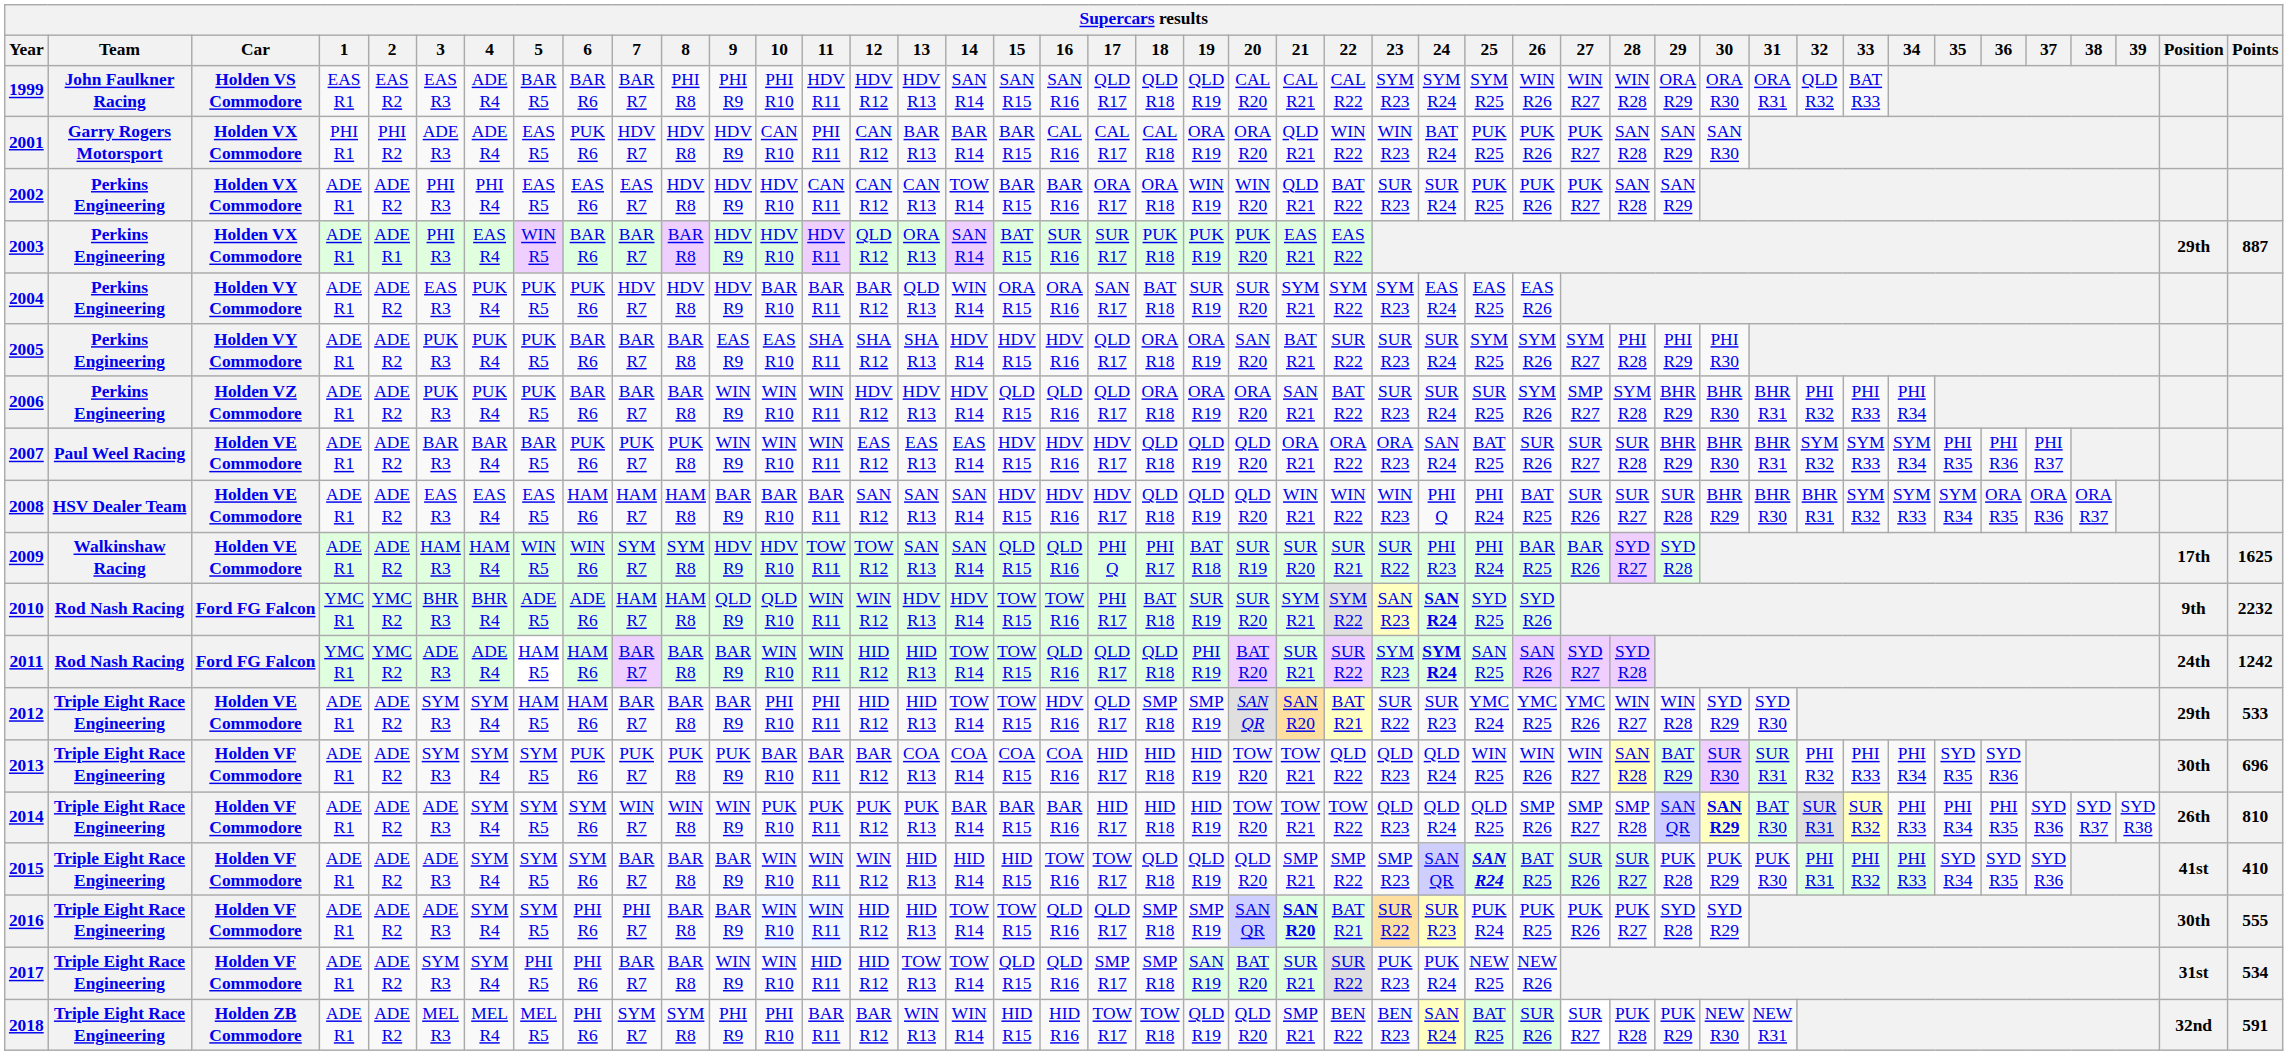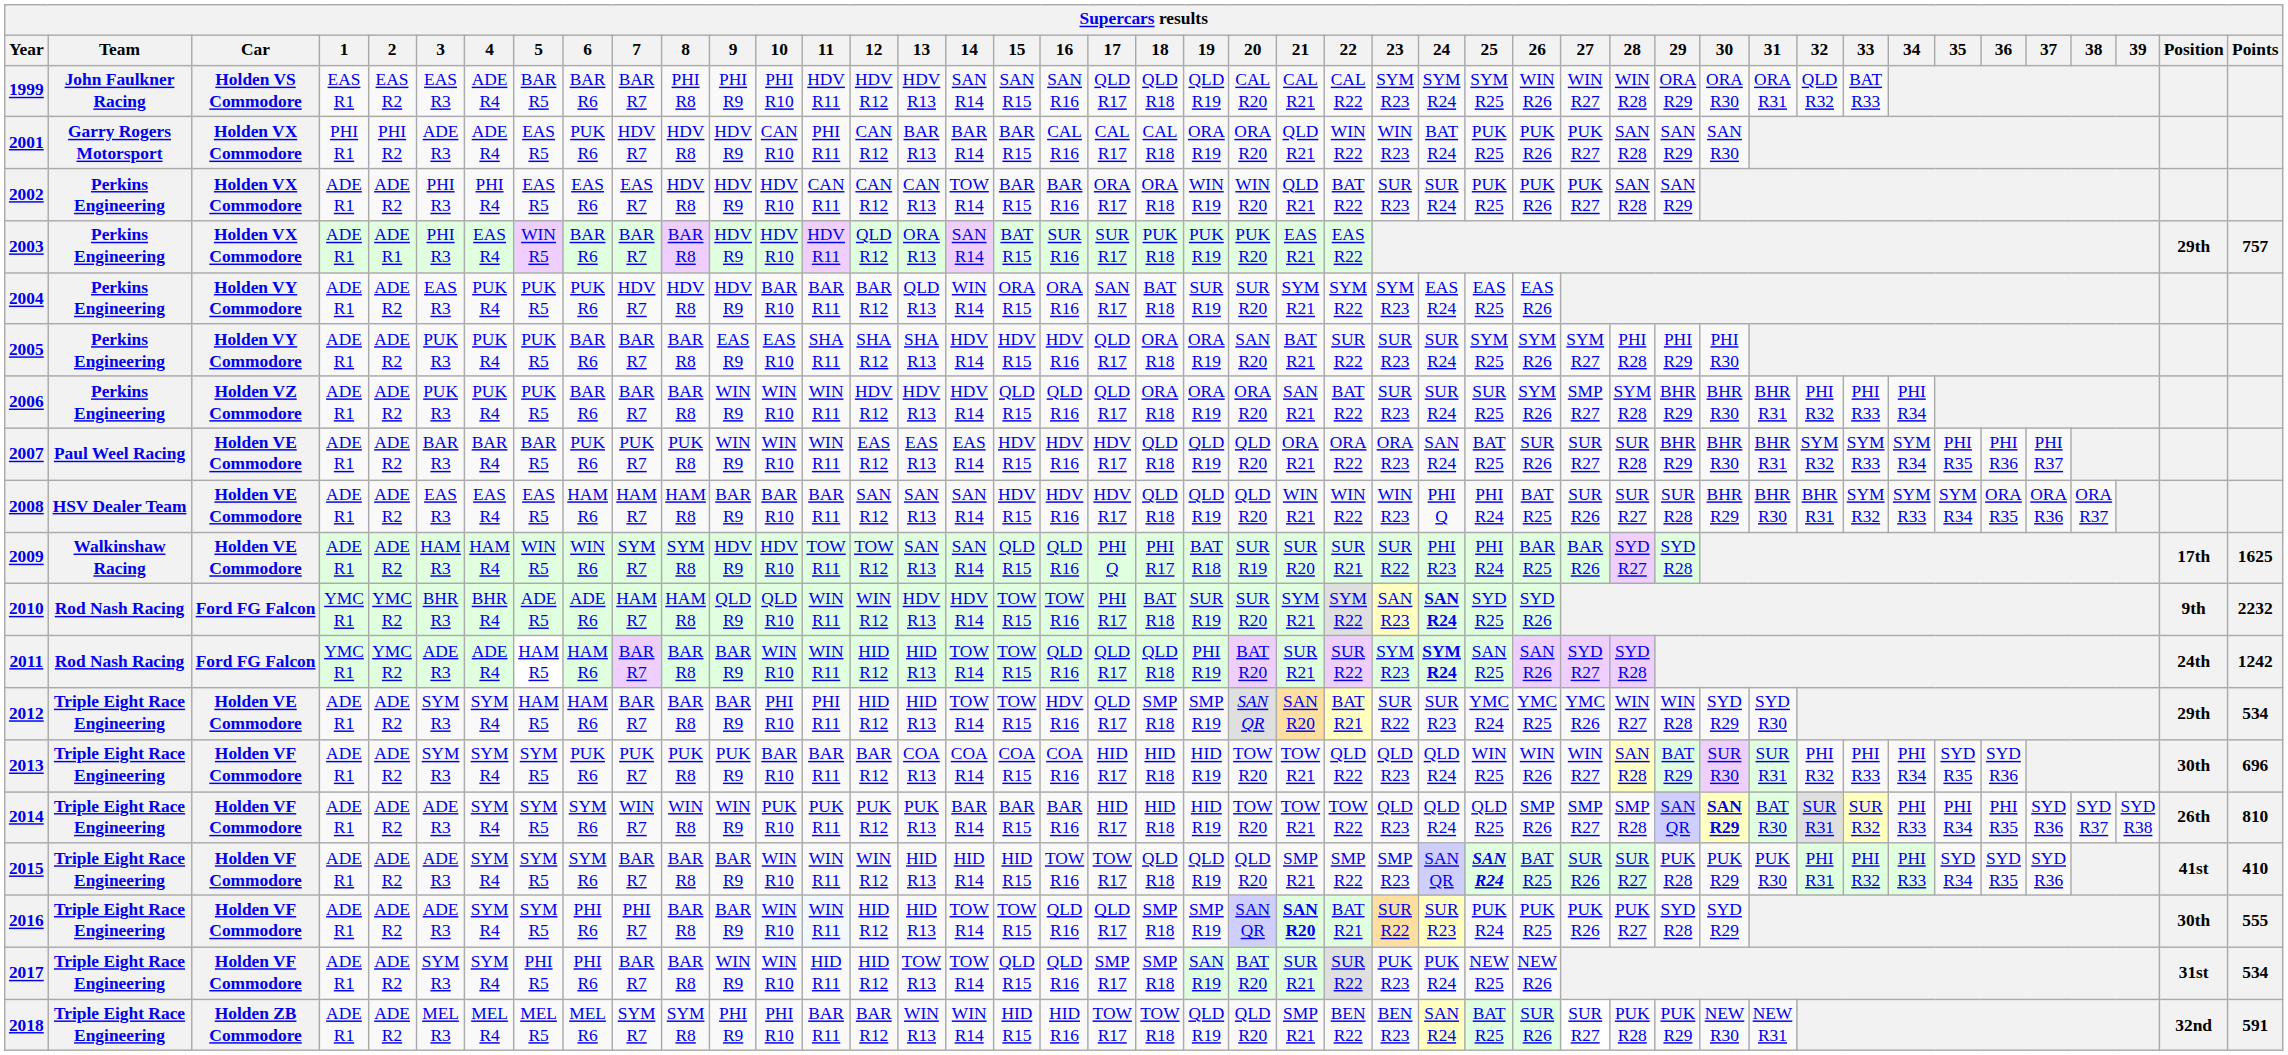(2255, 246) 887 -> (2255, 246) 757
(2255, 713) 533 -> (2255, 713) 534
(588, 1024) PHI R6 -> (588, 1024) MEL R6
